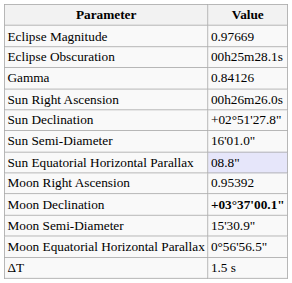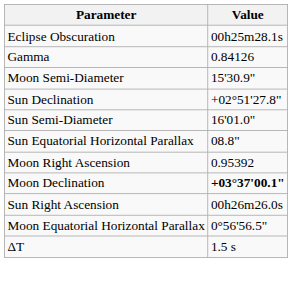- row: (57, 36)
rows swapped: (63, 99) <-> (66, 225)
(225, 162) lavender background -> (225, 141) no background
